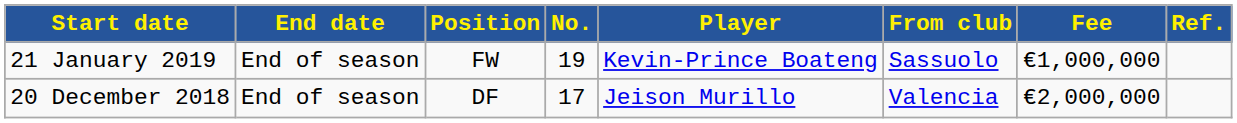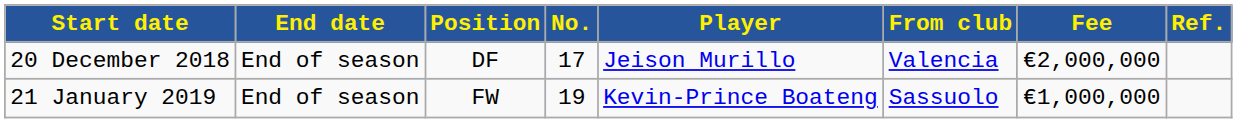rows swapped: (120, 98) <-> (113, 61)
